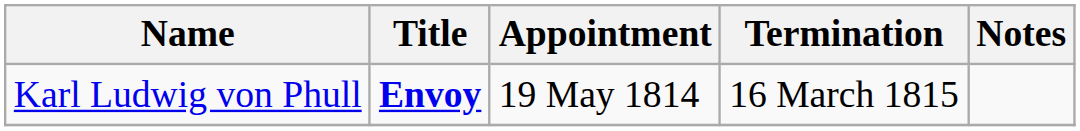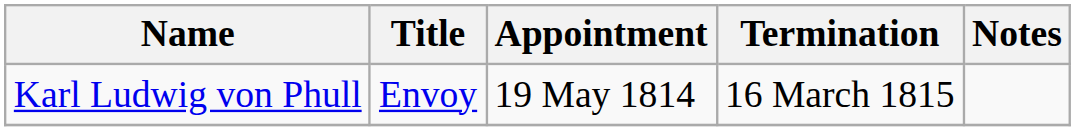(430, 93) bold -> (428, 93) normal
